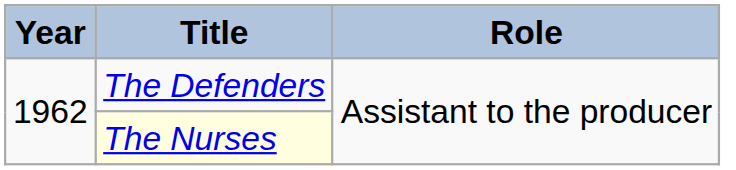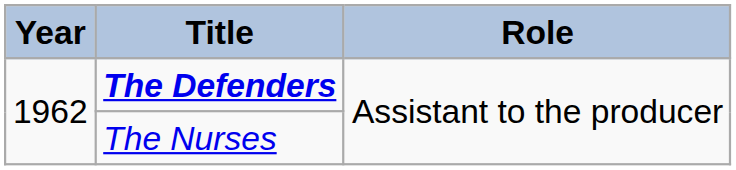(214, 85) normal -> (220, 85) bold
(190, 138) lightyellow background -> (190, 138) no background
